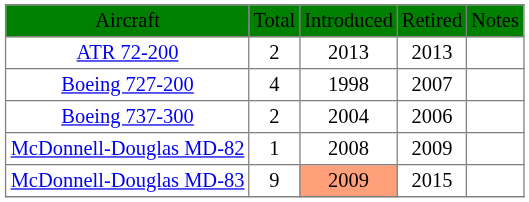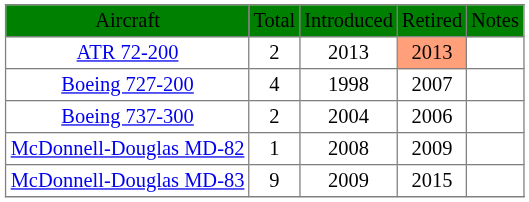(432, 52) no background -> (432, 52) lightsalmon background
(349, 180) lightsalmon background -> (349, 180) no background
